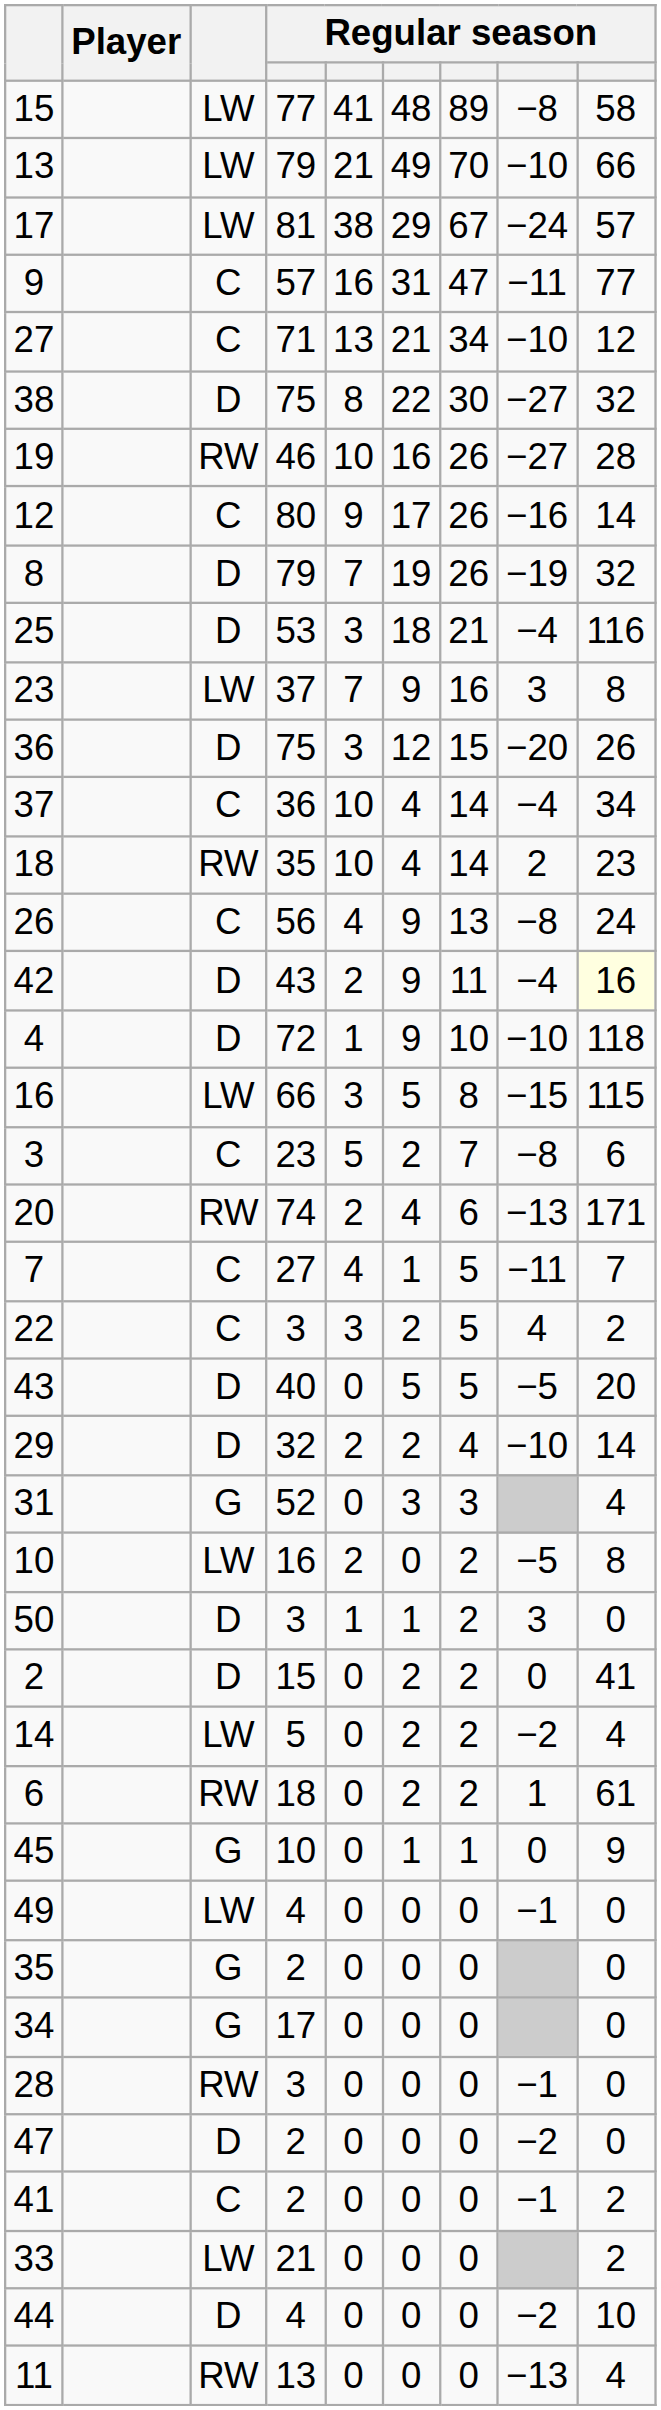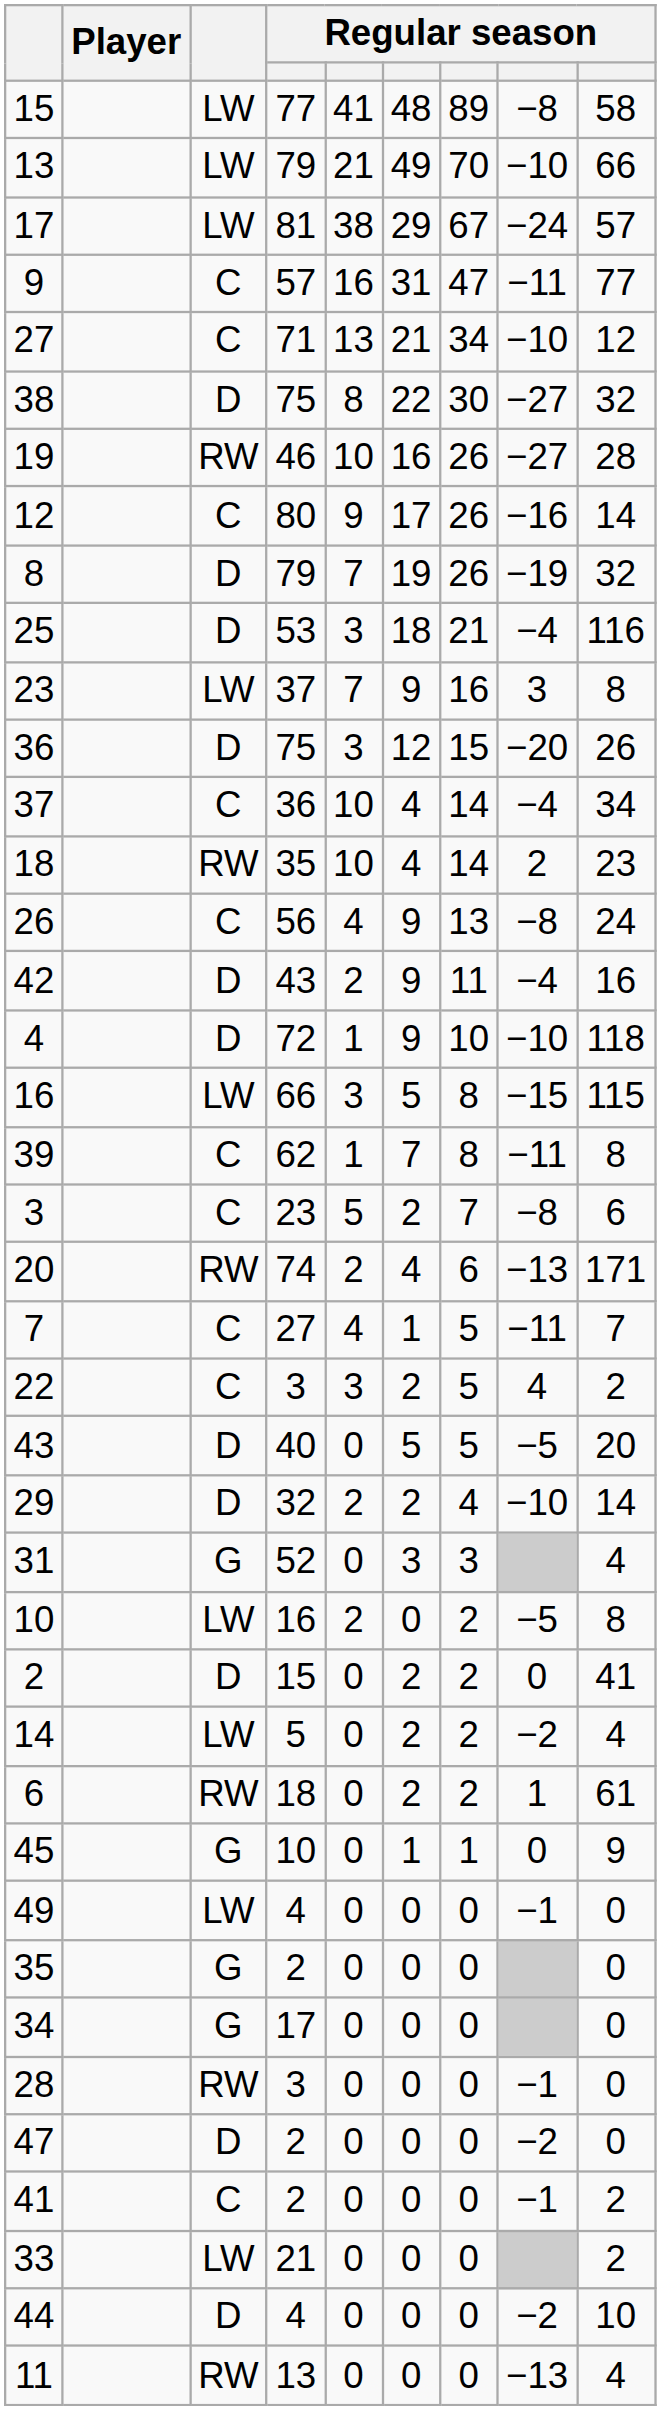(616, 980) lightyellow background -> (616, 980) no background
+ row: (34, 1154)
- row: (34, 1619)
